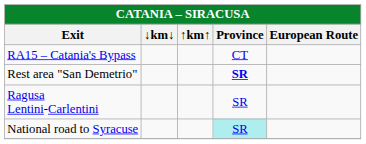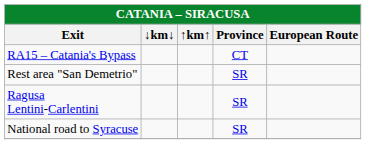(240, 74) bold -> (240, 74) normal
(240, 128) paleturquoise background -> (240, 128) no background
